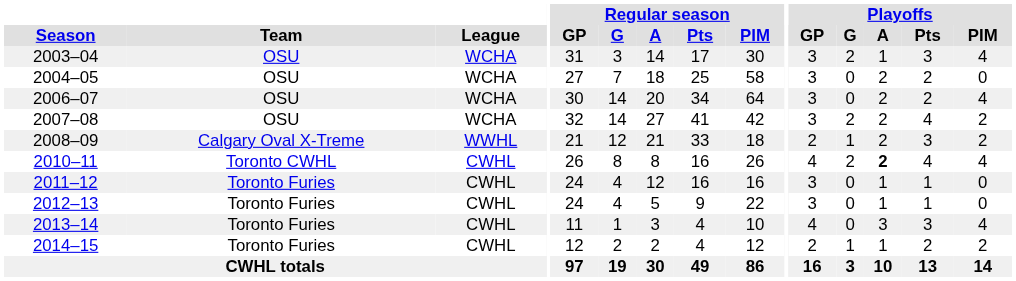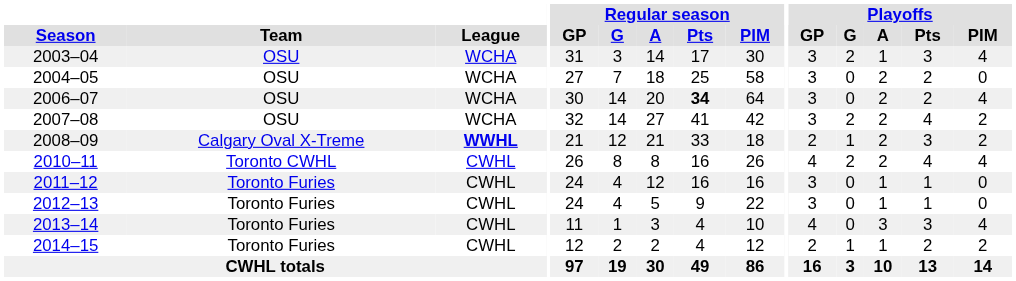(700, 98) normal -> (700, 98) bold
(491, 140) normal -> (491, 140) bold
(883, 161) bold -> (883, 161) normal
